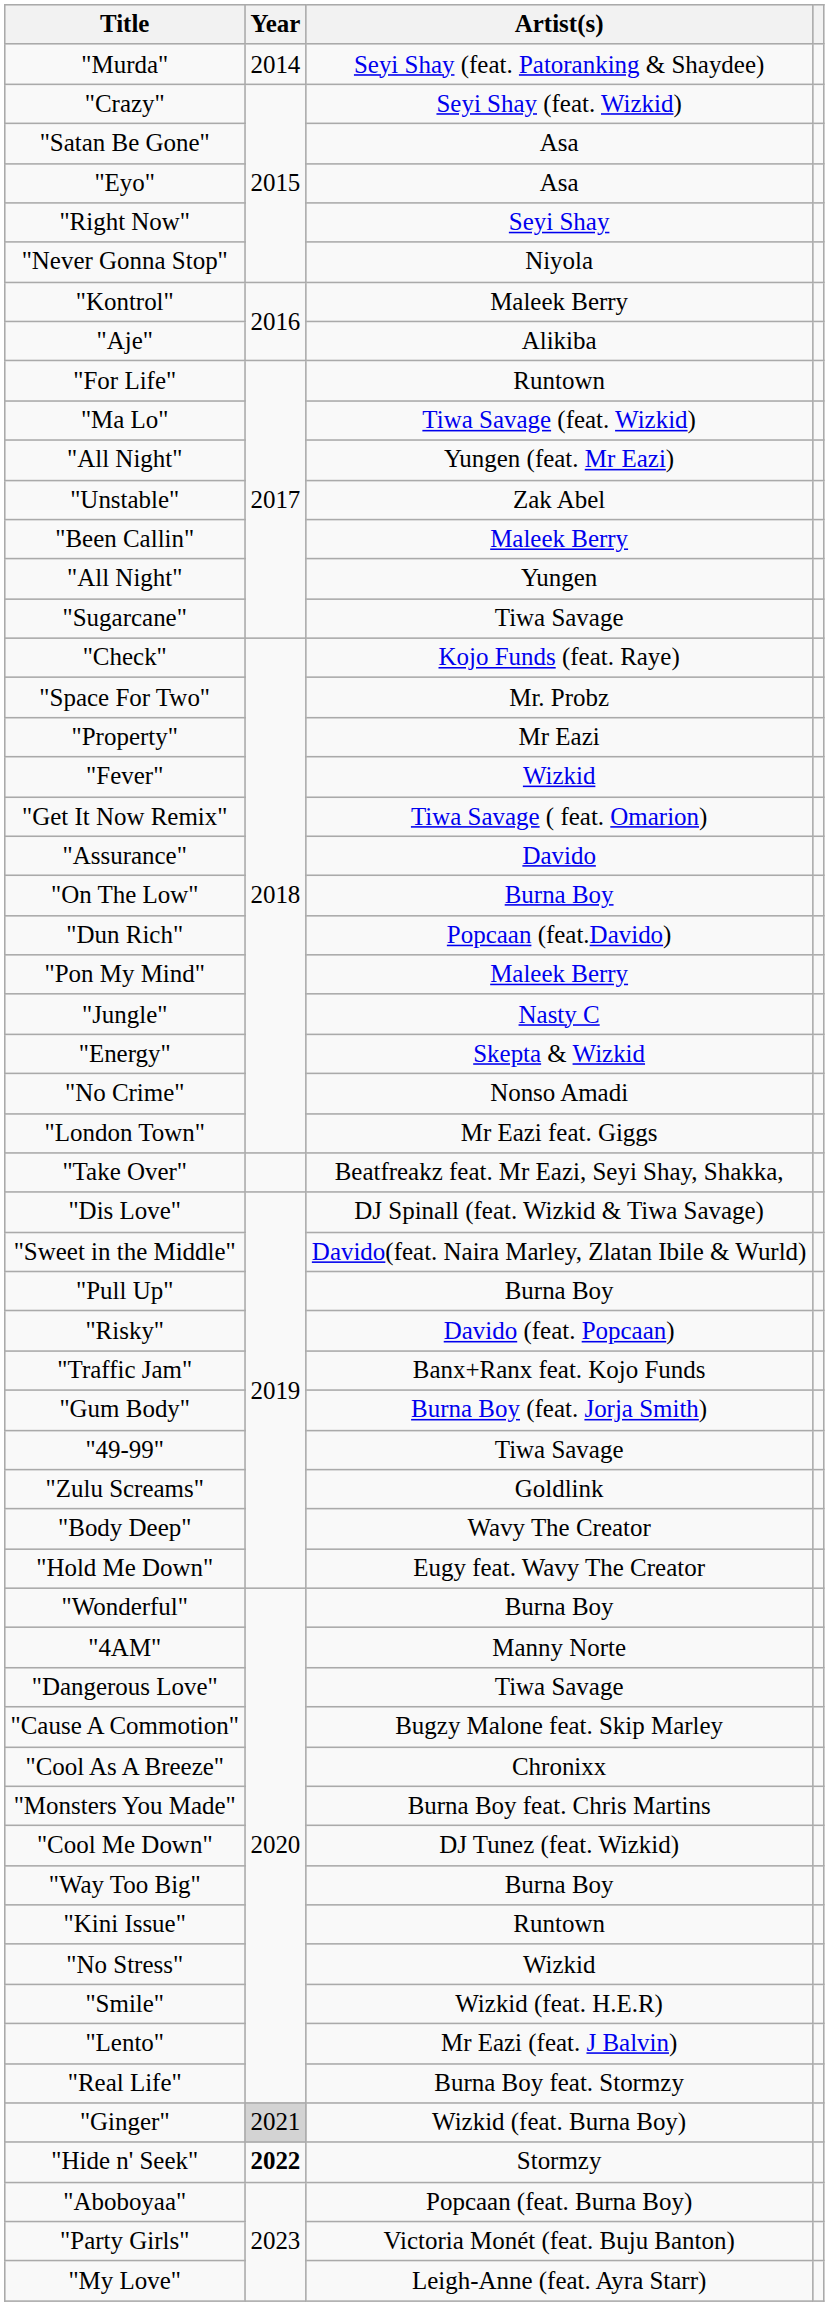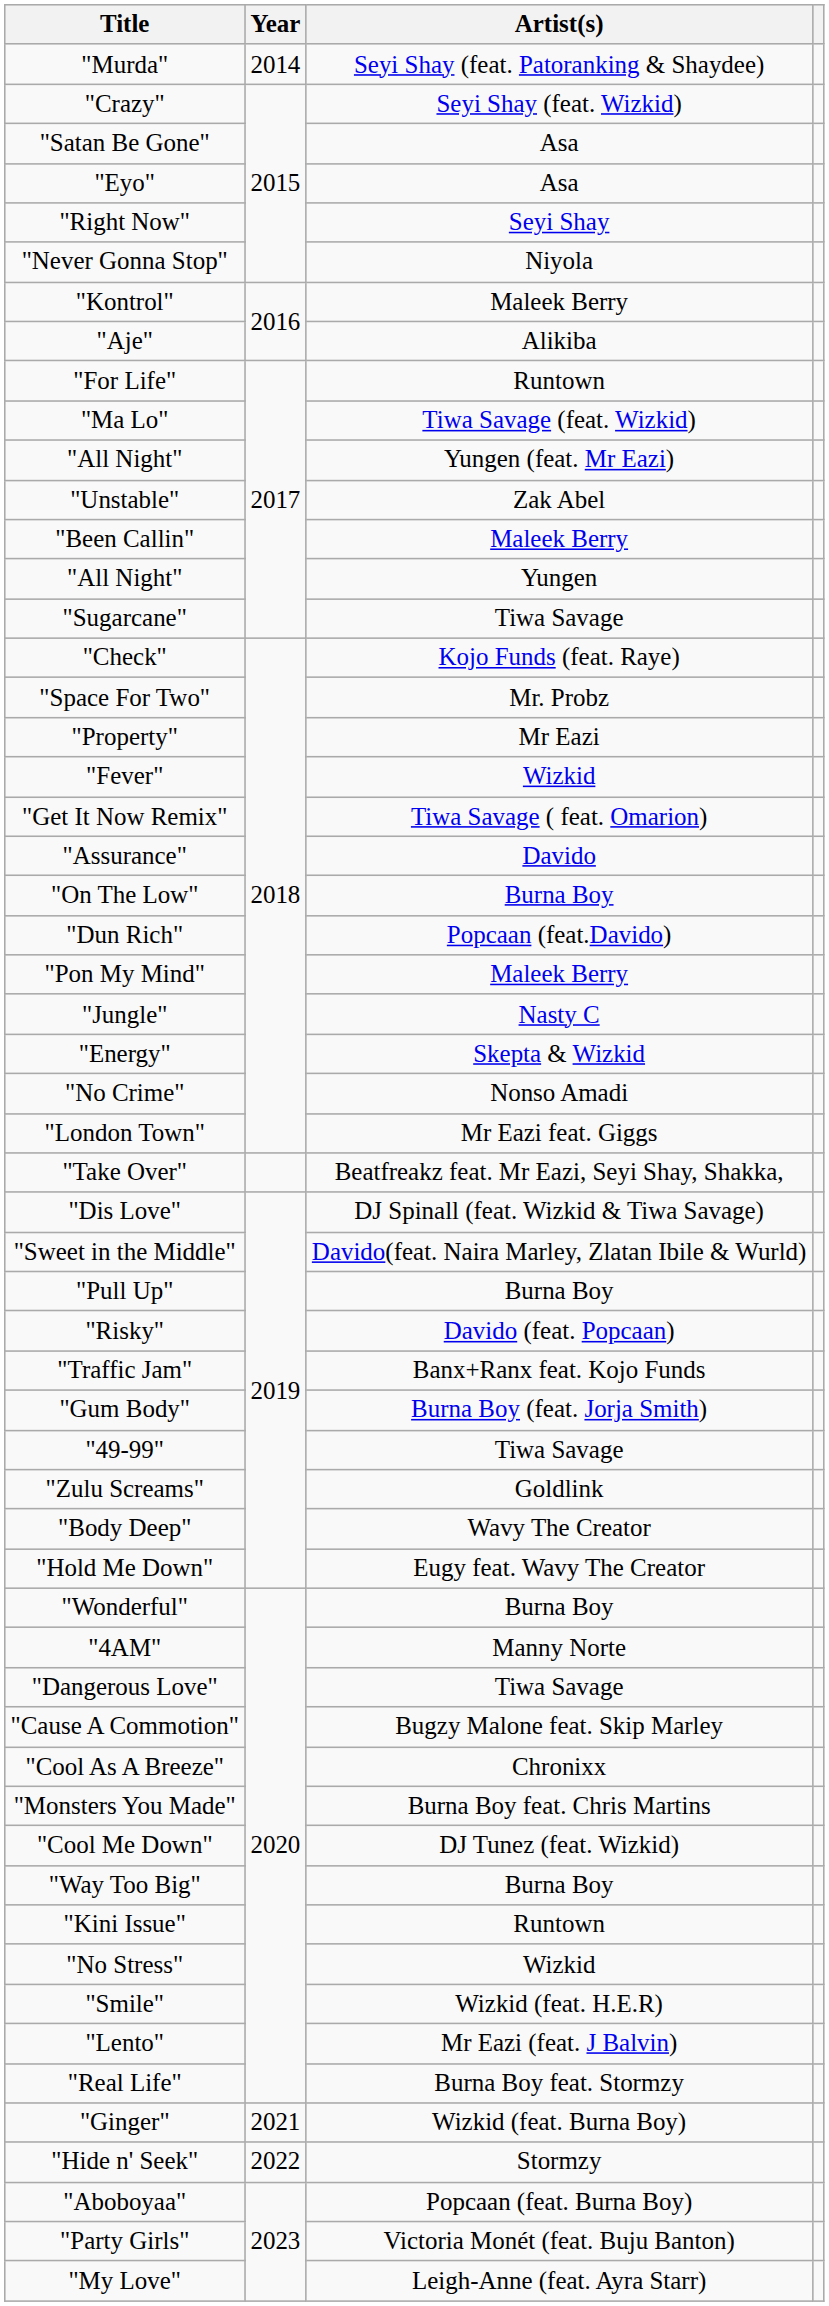(275, 2122) lightgrey background -> (275, 2122) no background
(275, 2161) bold -> (275, 2161) normal
